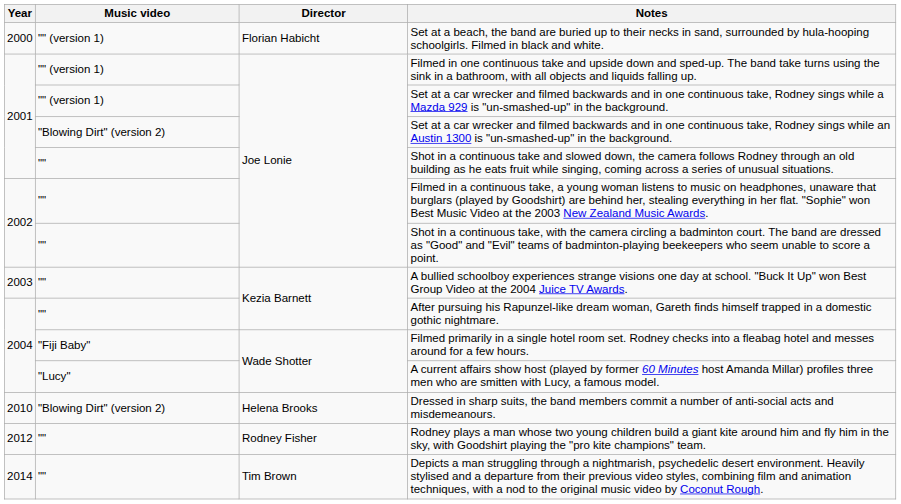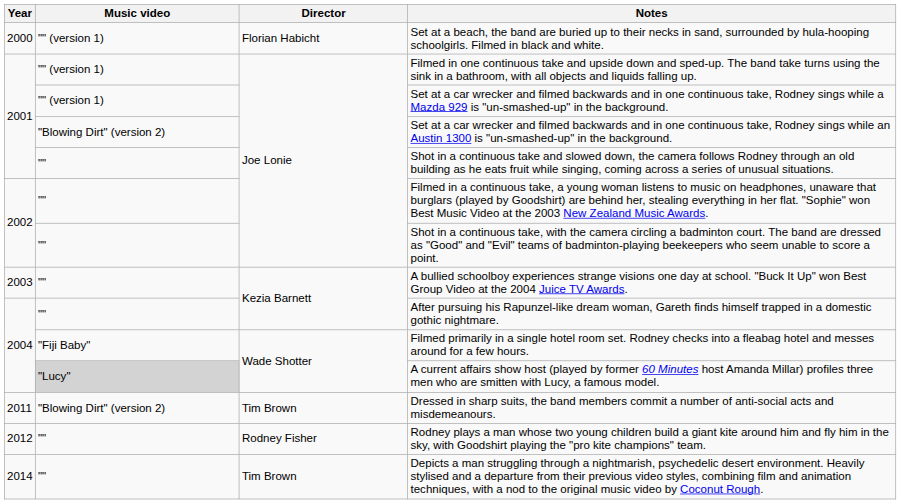(54, 376) no background -> (54, 376) lightgrey background
(20, 407) 2010 -> (19, 407) 2011
(280, 407) Helena Brooks -> (269, 407) Tim Brown
